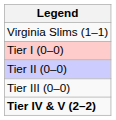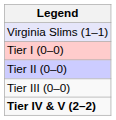(58, 32) no background -> (58, 32) lavender background
